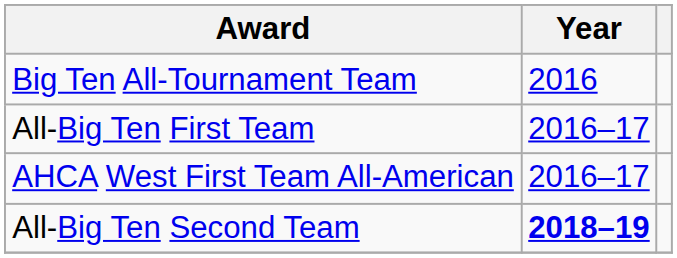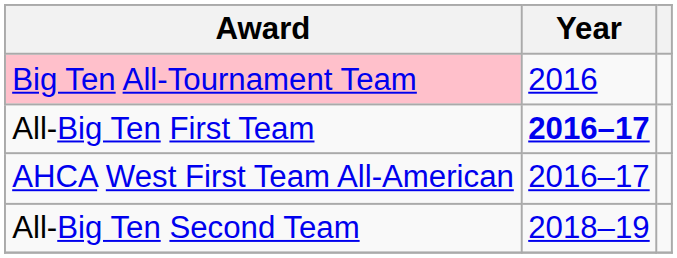(215, 78) no background -> (215, 78) pink background
(589, 128) normal -> (589, 128) bold
(589, 227) bold -> (589, 227) normal
